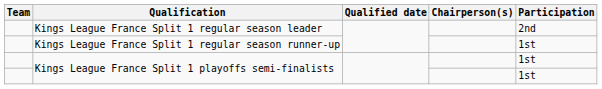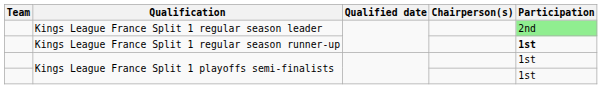(527, 28) no background -> (527, 28) lightgreen background
(527, 44) normal -> (527, 44) bold
